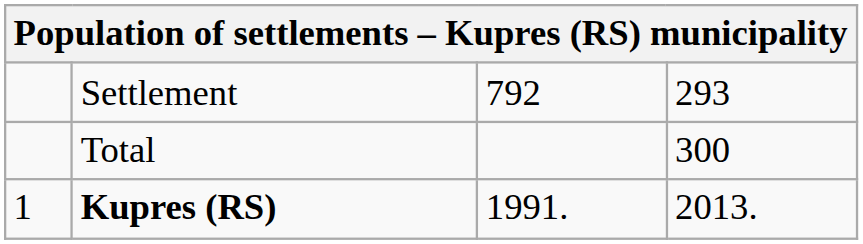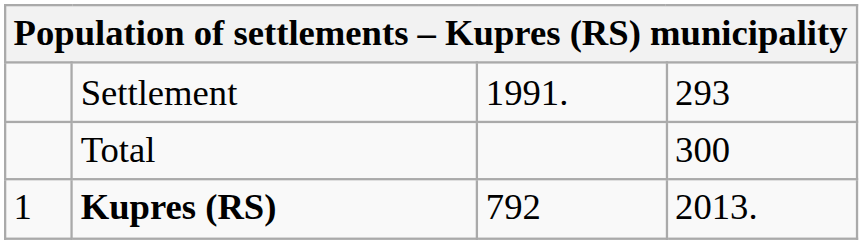(513, 91) 792 -> (527, 91) 1991.
(527, 207) 1991. -> (513, 207) 792
